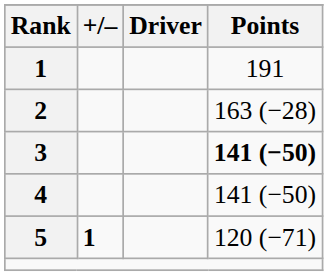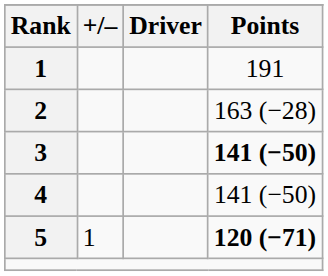(89, 237) bold -> (89, 237) normal
(265, 237) normal -> (265, 237) bold
